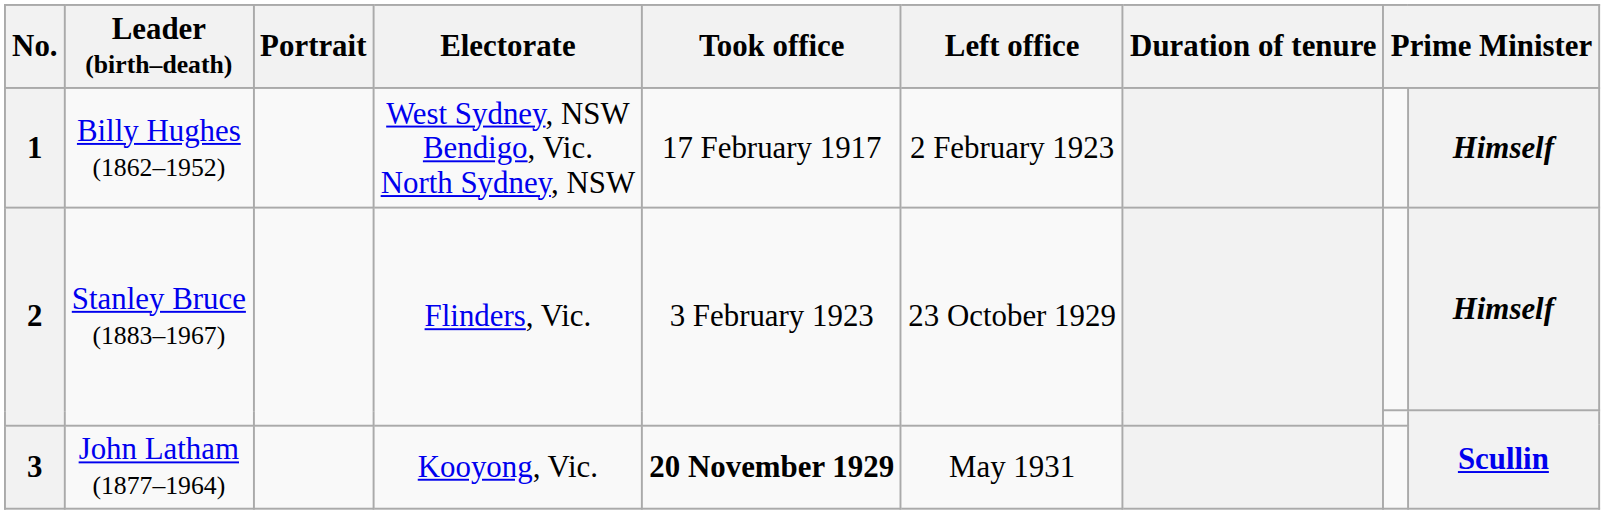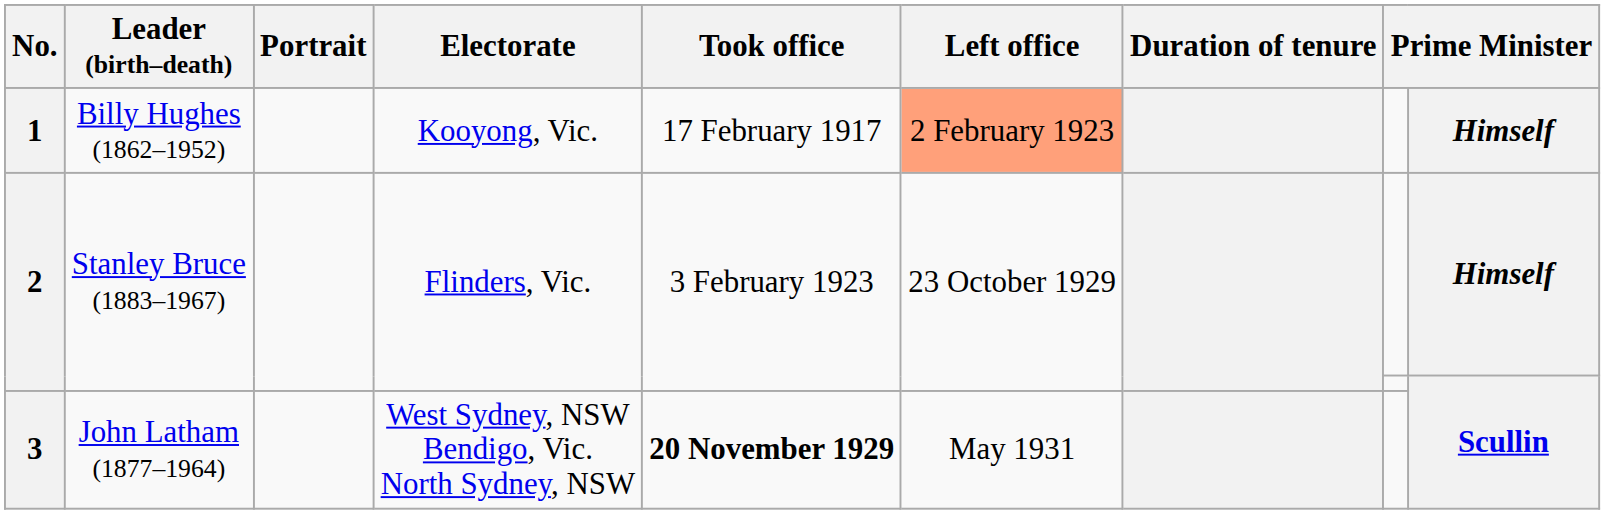(508, 147) West Sydney, NSW Bendigo, Vic. North Sydney, NSW -> (508, 130) Kooyong, Vic.
(1012, 147) no background -> (1012, 130) lightsalmon background
(508, 466) Kooyong, Vic. -> (508, 448) West Sydney, NSW Bendigo, Vic. North Sydney, NSW
